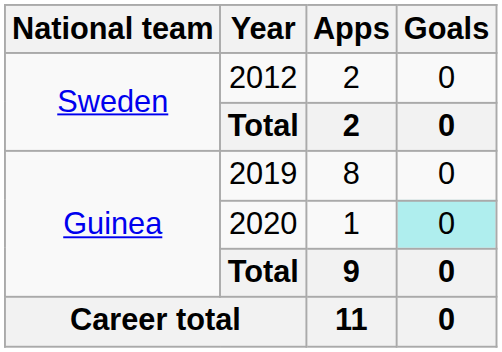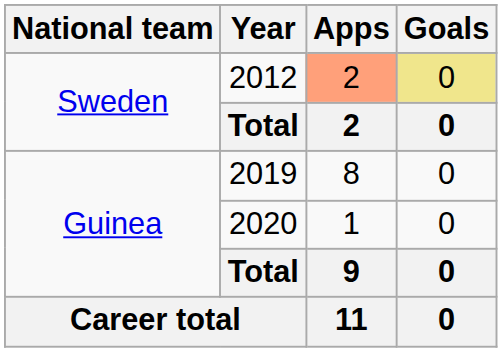(351, 77) no background -> (351, 77) lightsalmon background
(447, 77) no background -> (447, 77) khaki background
(447, 223) paleturquoise background -> (447, 223) no background
